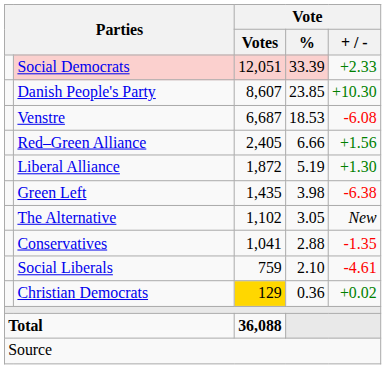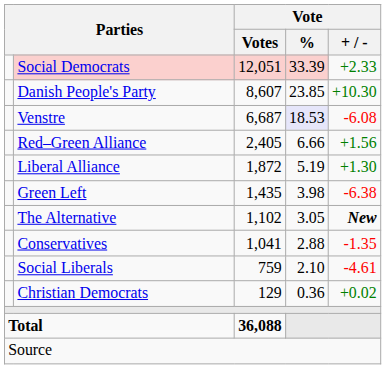(307, 117) no background -> (307, 117) lavender background
(362, 218) normal -> (362, 218) bold
(270, 293) gold background -> (270, 293) no background
